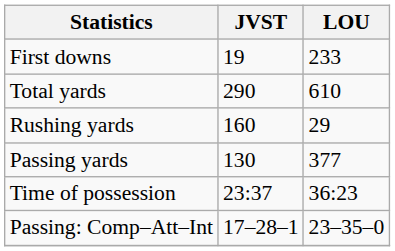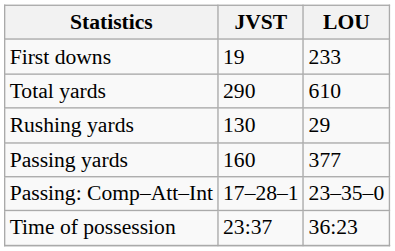(239, 124) 160 -> (239, 124) 130
(239, 159) 130 -> (239, 159) 160
rows swapped: (111, 227) <-> (93, 193)
